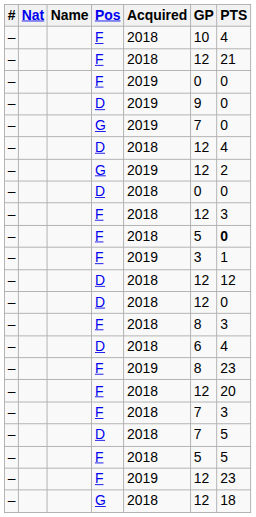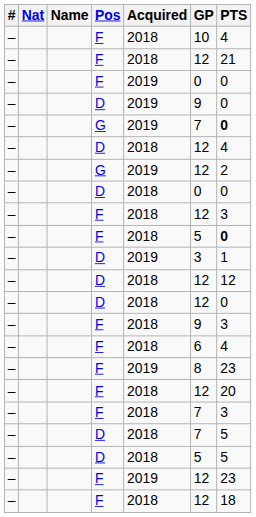(224, 125) normal -> (224, 125) bold
(99, 258) F -> (100, 258) D
(198, 324) 8 -> (198, 324) 9
(100, 346) D -> (99, 346) F
(99, 457) F -> (100, 457) D
(100, 501) G -> (99, 501) F
